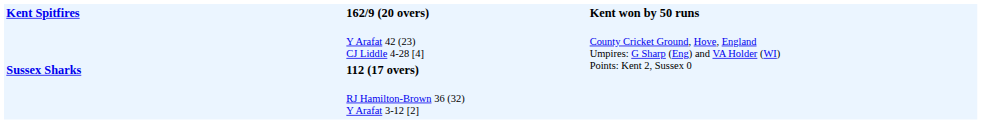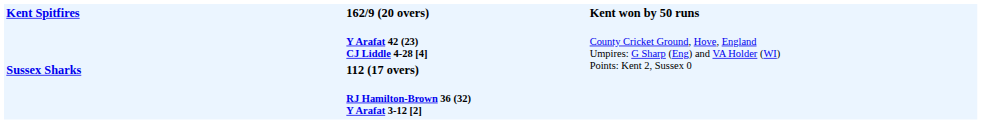(385, 48) normal -> (387, 48) bold
(406, 104) normal -> (409, 104) bold
